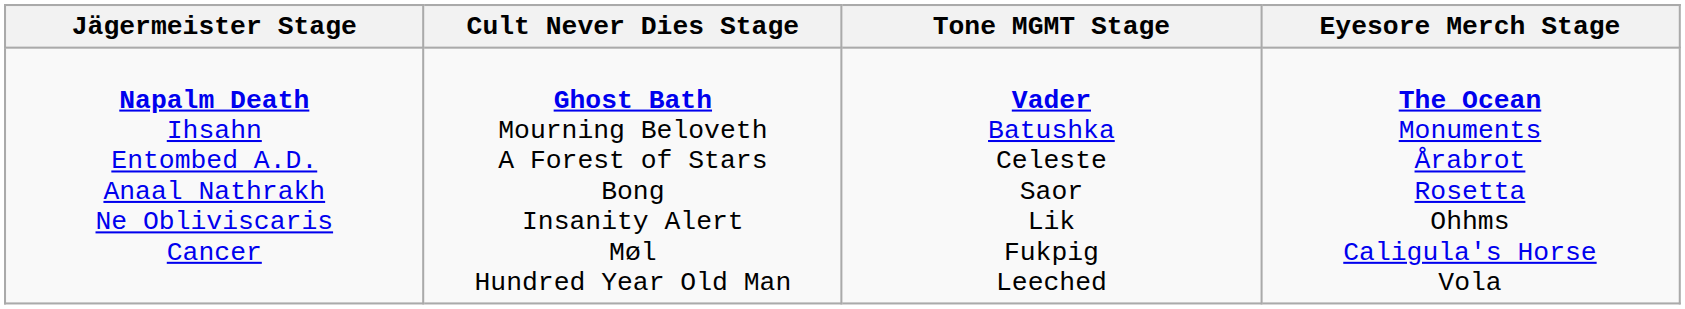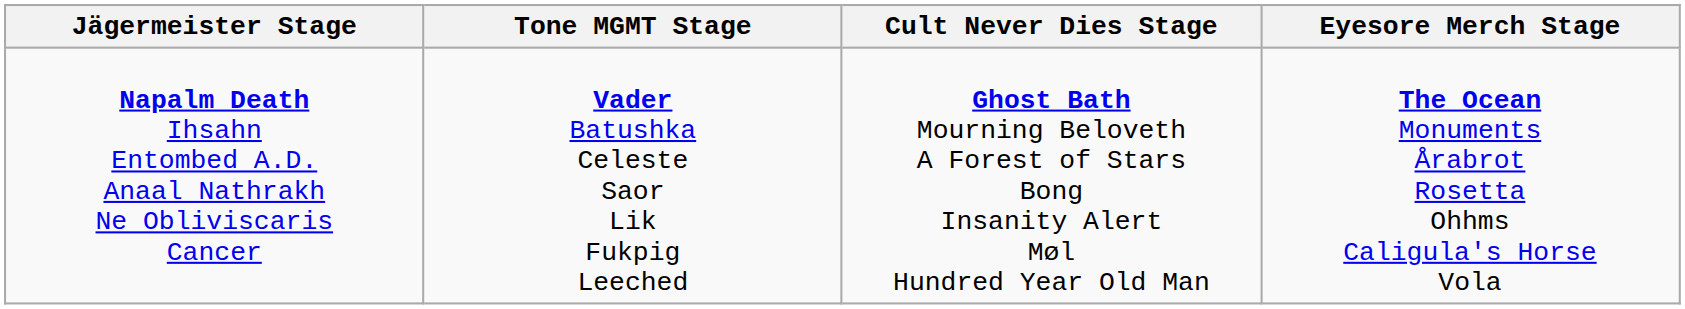columns swapped: (1051, 27) <-> (633, 27)
